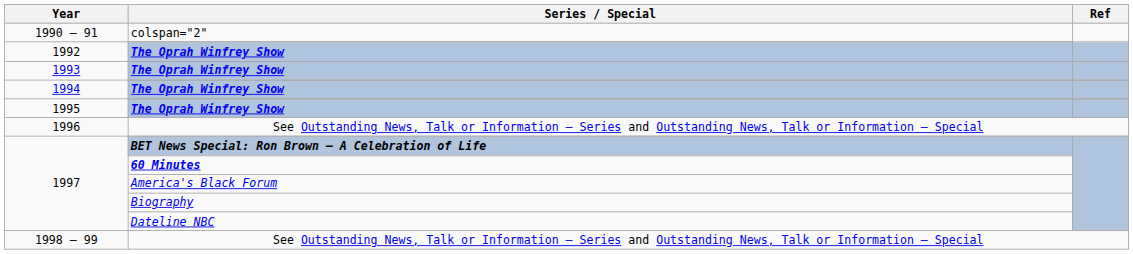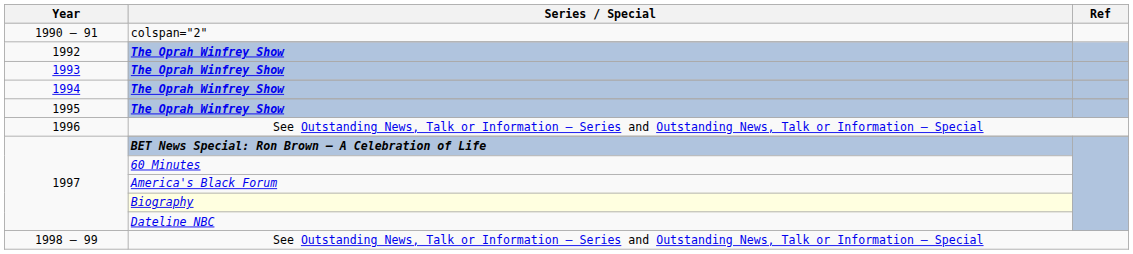(166, 165) bold -> (166, 165) normal
(162, 202) no background -> (162, 202) lightyellow background
